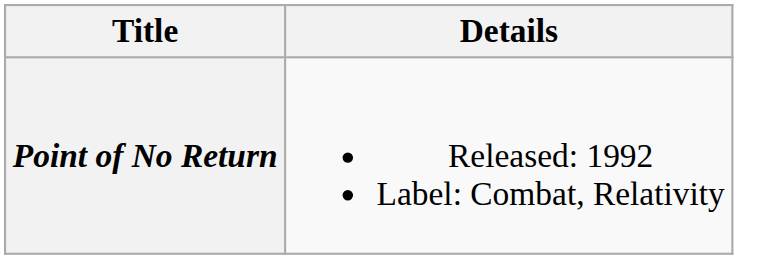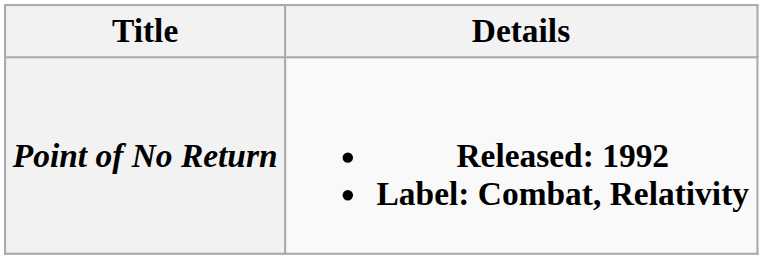(509, 174) normal -> (521, 174) bold
